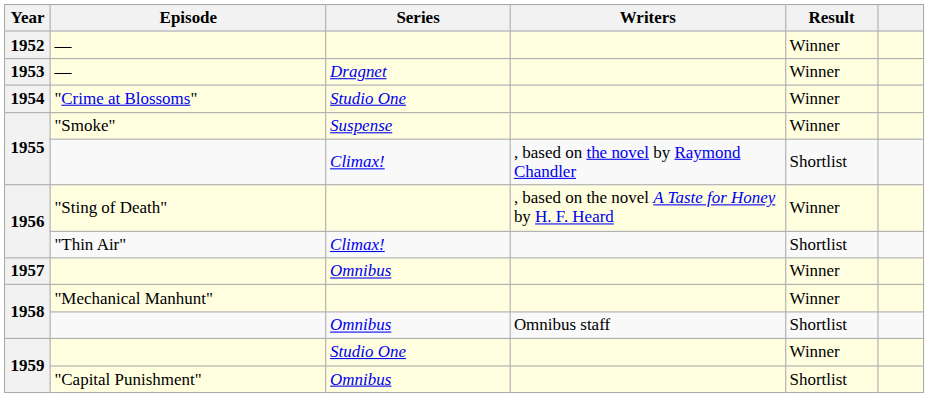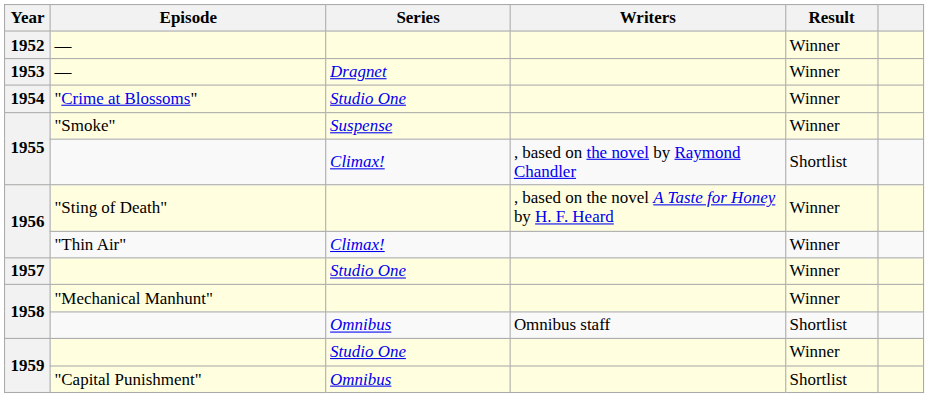(818, 244) Shortlist -> (815, 244) Winner
(361, 271) Omnibus -> (368, 271) Studio One
